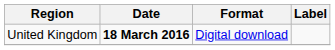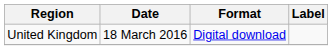(146, 34) bold -> (145, 34) normal
